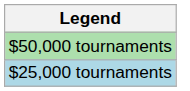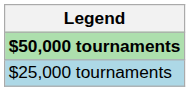(90, 46) normal -> (95, 46) bold
